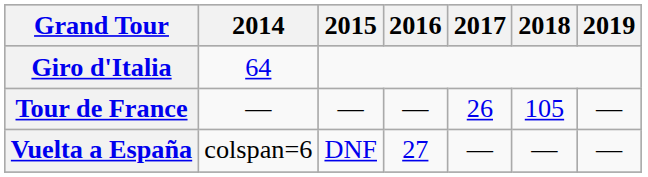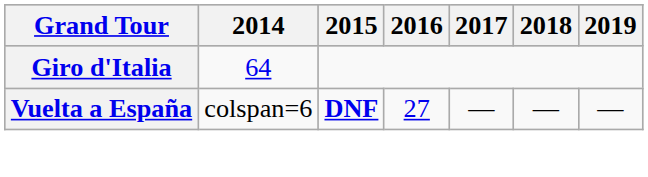- row: (102, 108)
(351, 150) normal -> (351, 108) bold
